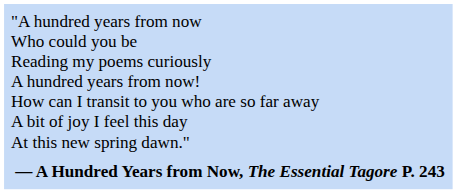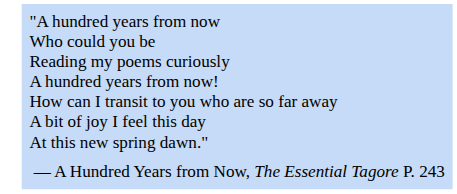(228, 171) bold -> (237, 171) normal
